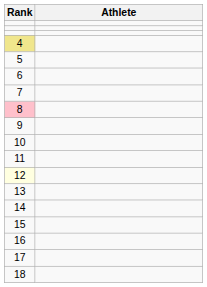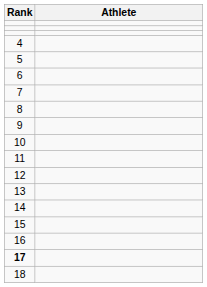(20, 43) khaki background -> (20, 43) no background
(20, 109) pink background -> (20, 109) no background
(20, 175) lightyellow background -> (20, 175) no background
(20, 258) normal -> (20, 258) bold
